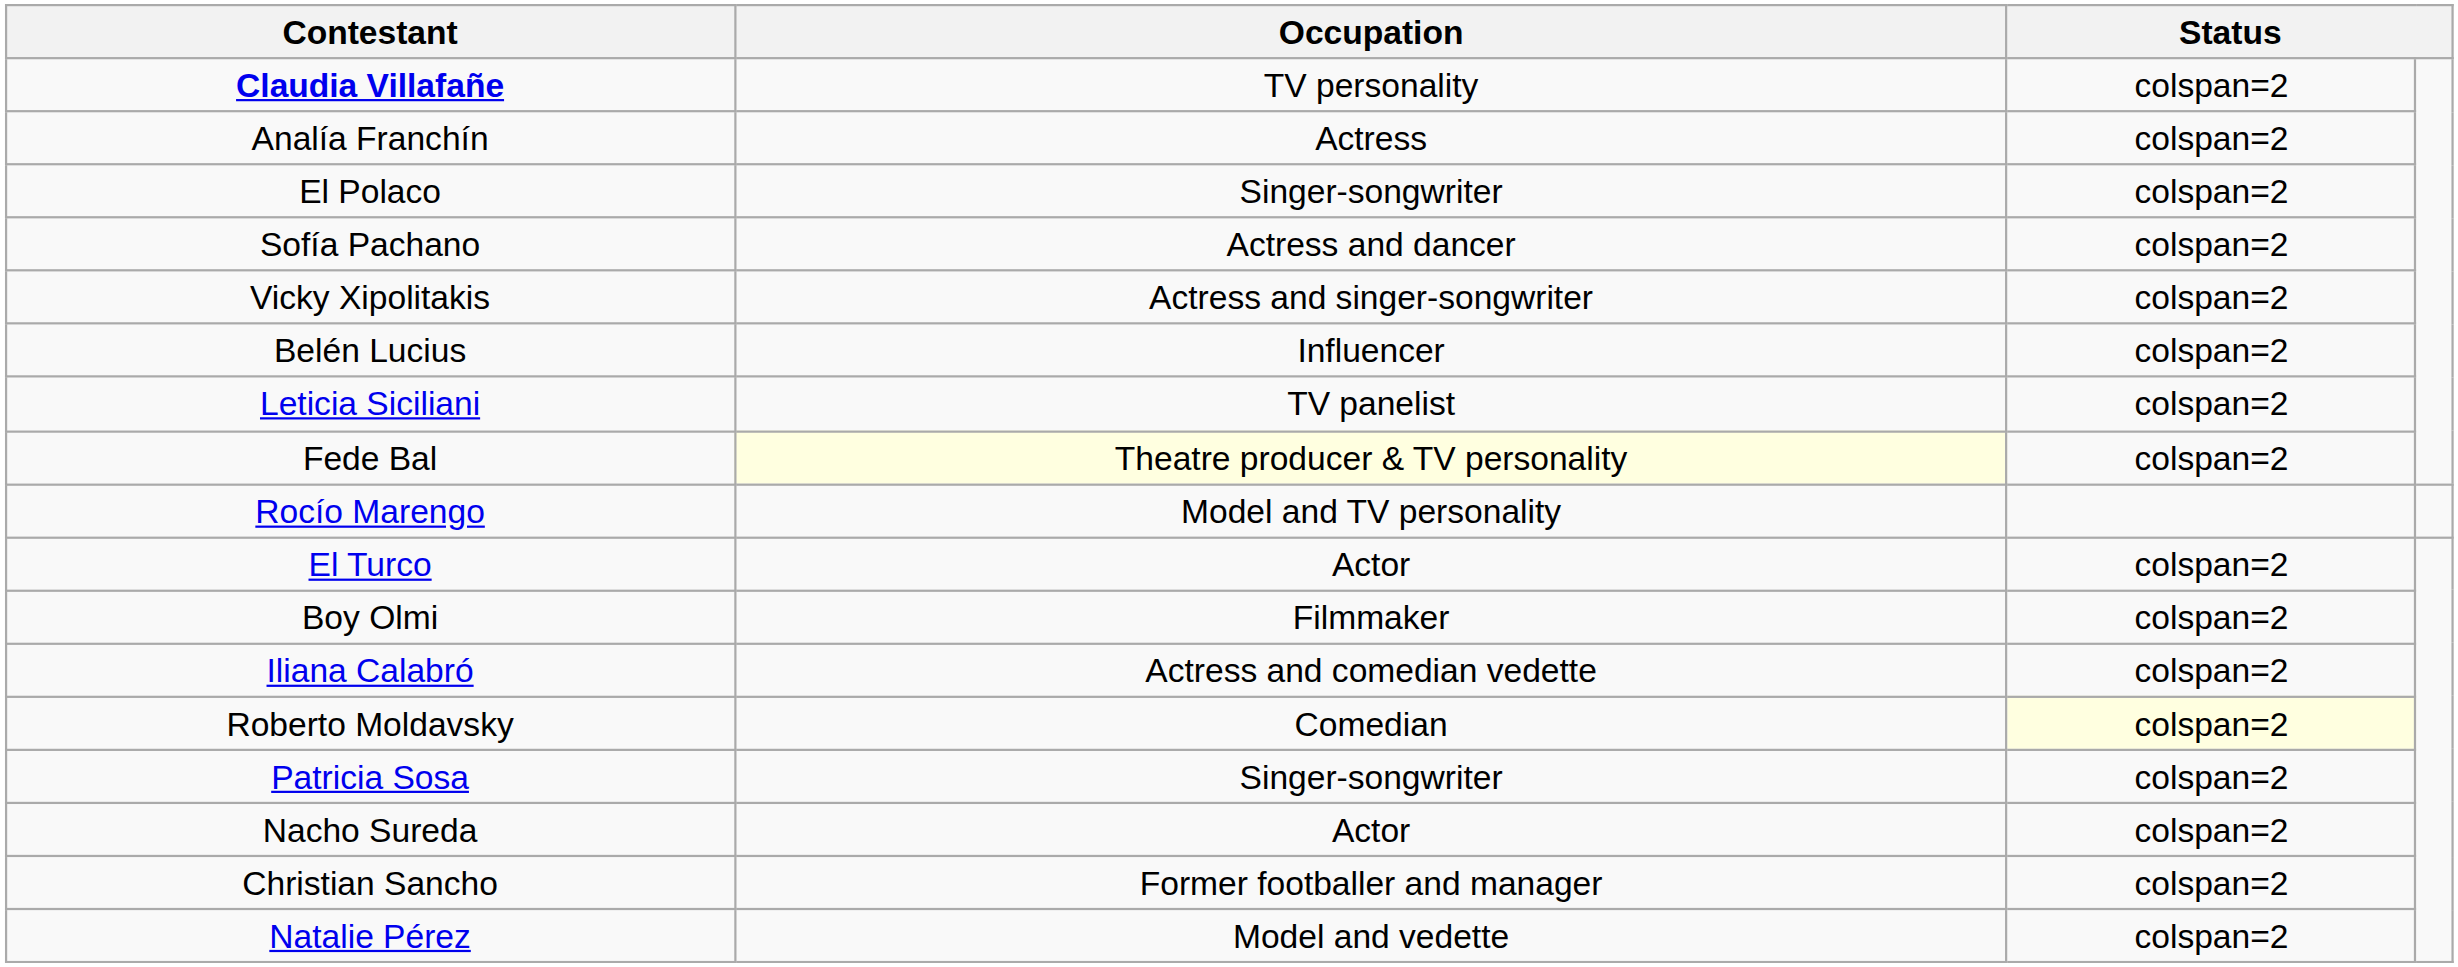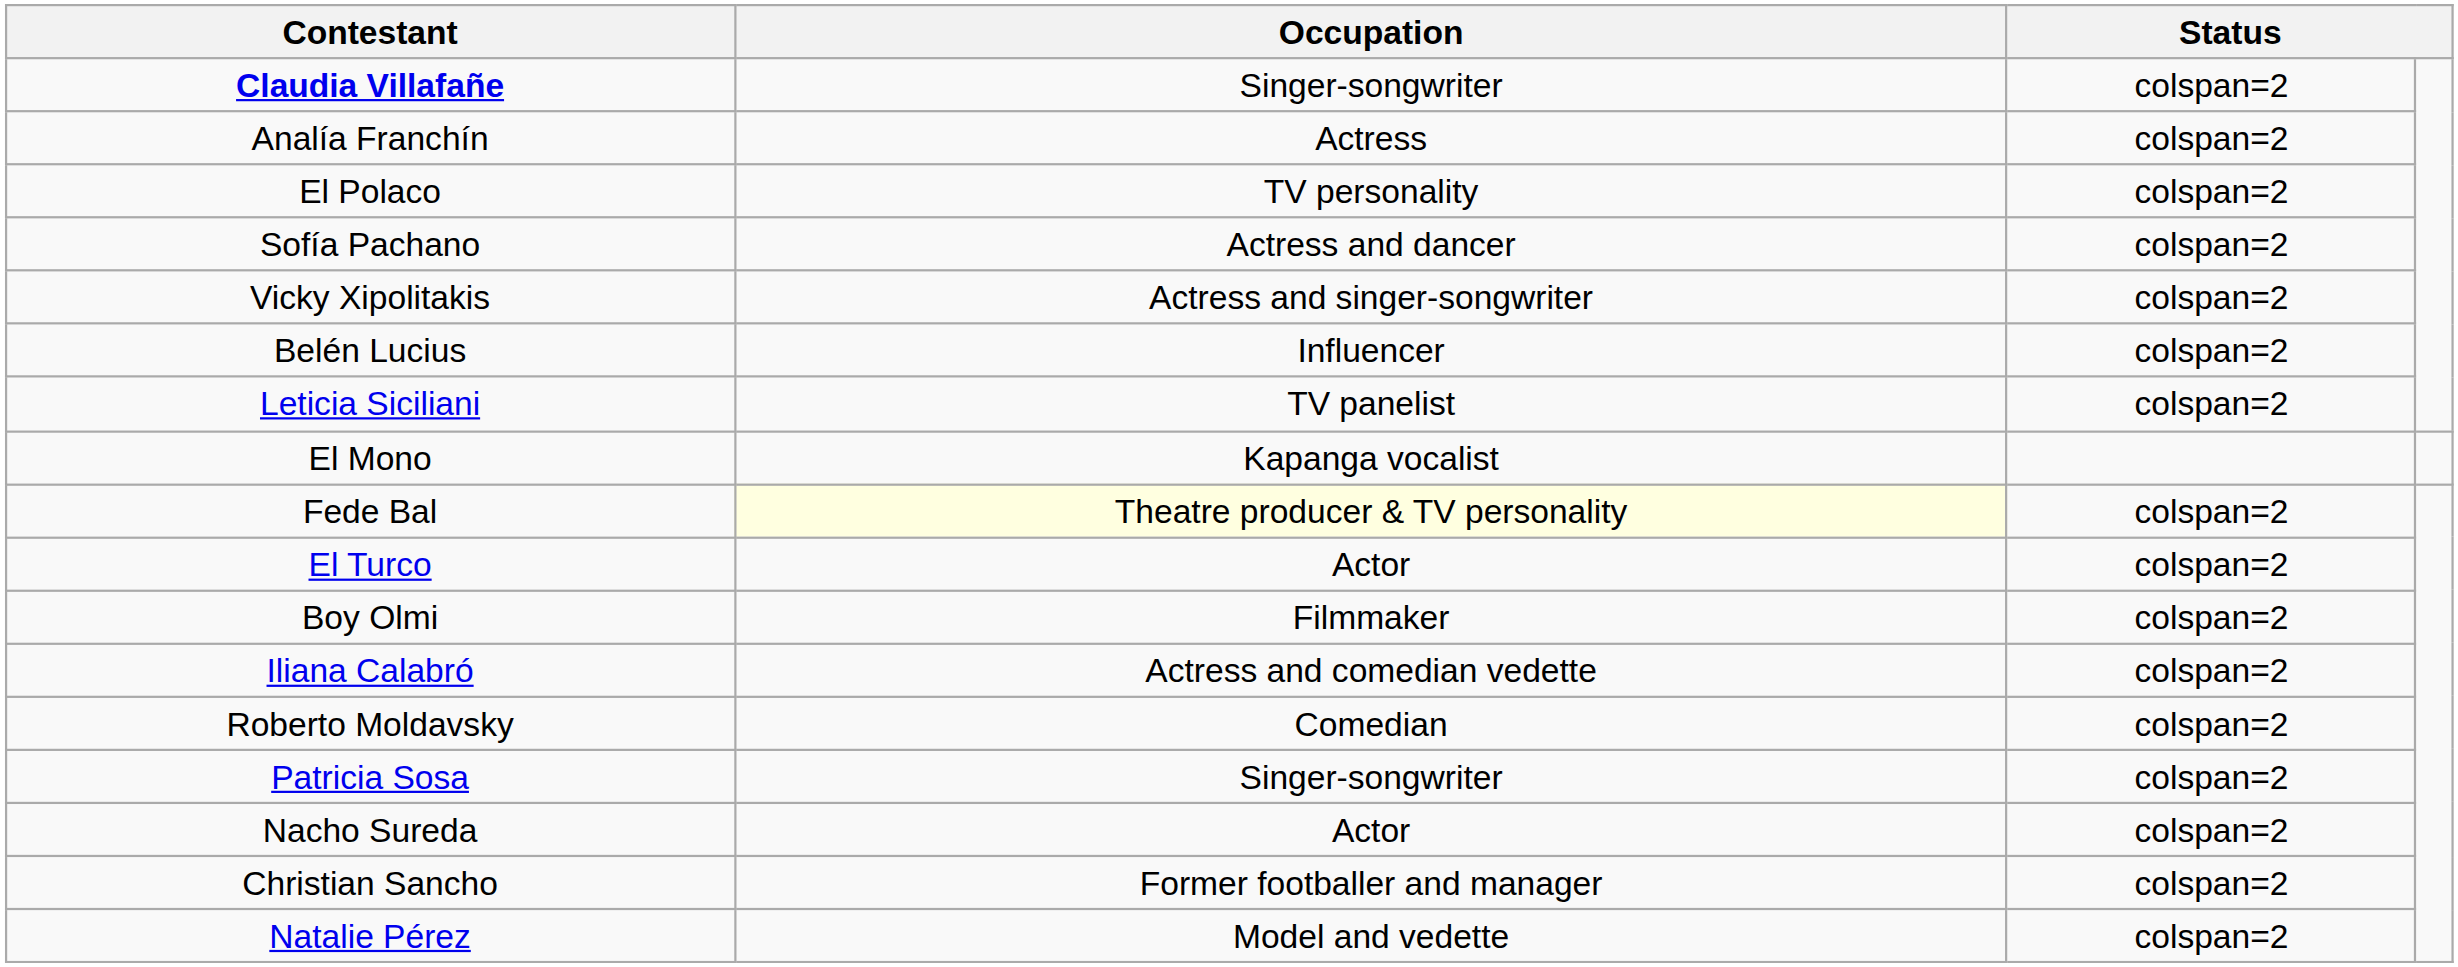(1371, 85) TV personality -> (1371, 85) Singer-songwriter
(1371, 191) Singer-songwriter -> (1371, 191) TV personality
+ row: (370, 457)
- row: (370, 510)
(2211, 723) lightyellow background -> (2211, 723) no background
